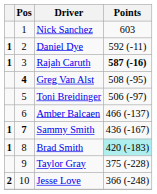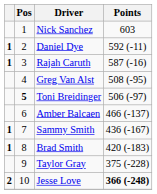(127, 63) bold -> (127, 63) normal
(24, 80) bold -> (24, 80) normal
(24, 97) normal -> (24, 97) bold
(24, 130) bold -> (24, 130) normal
(127, 147) paleturquoise background -> (127, 147) no background
(127, 181) normal -> (127, 181) bold
